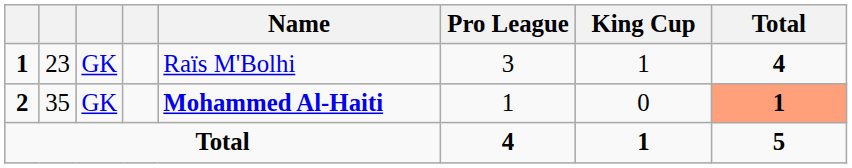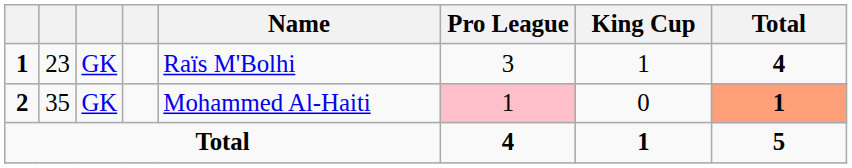(273, 102) bold -> (267, 102) normal
(508, 102) no background -> (508, 102) pink background
